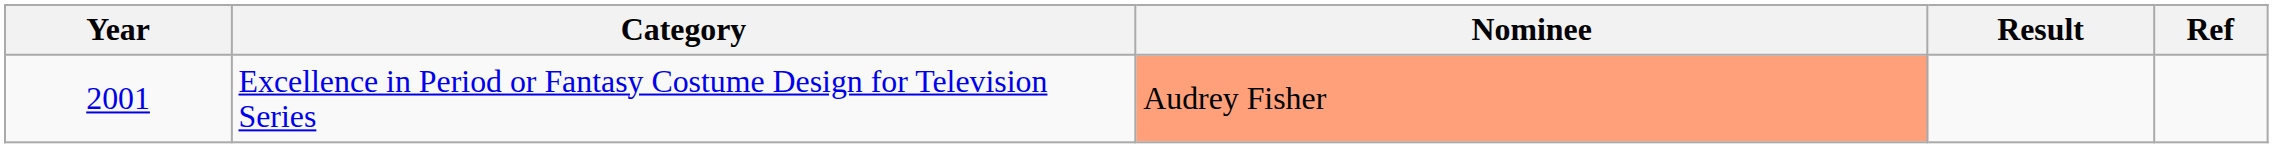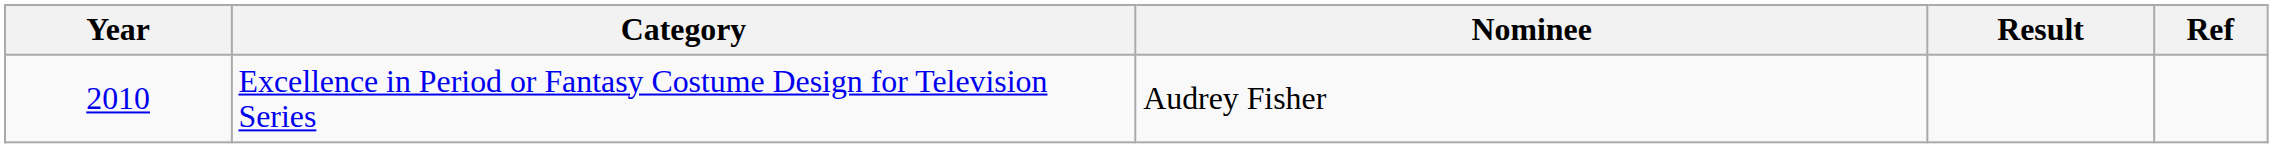(118, 98) 2001 -> (118, 98) 2010
(1235, 98) lightsalmon background -> (1235, 98) no background
